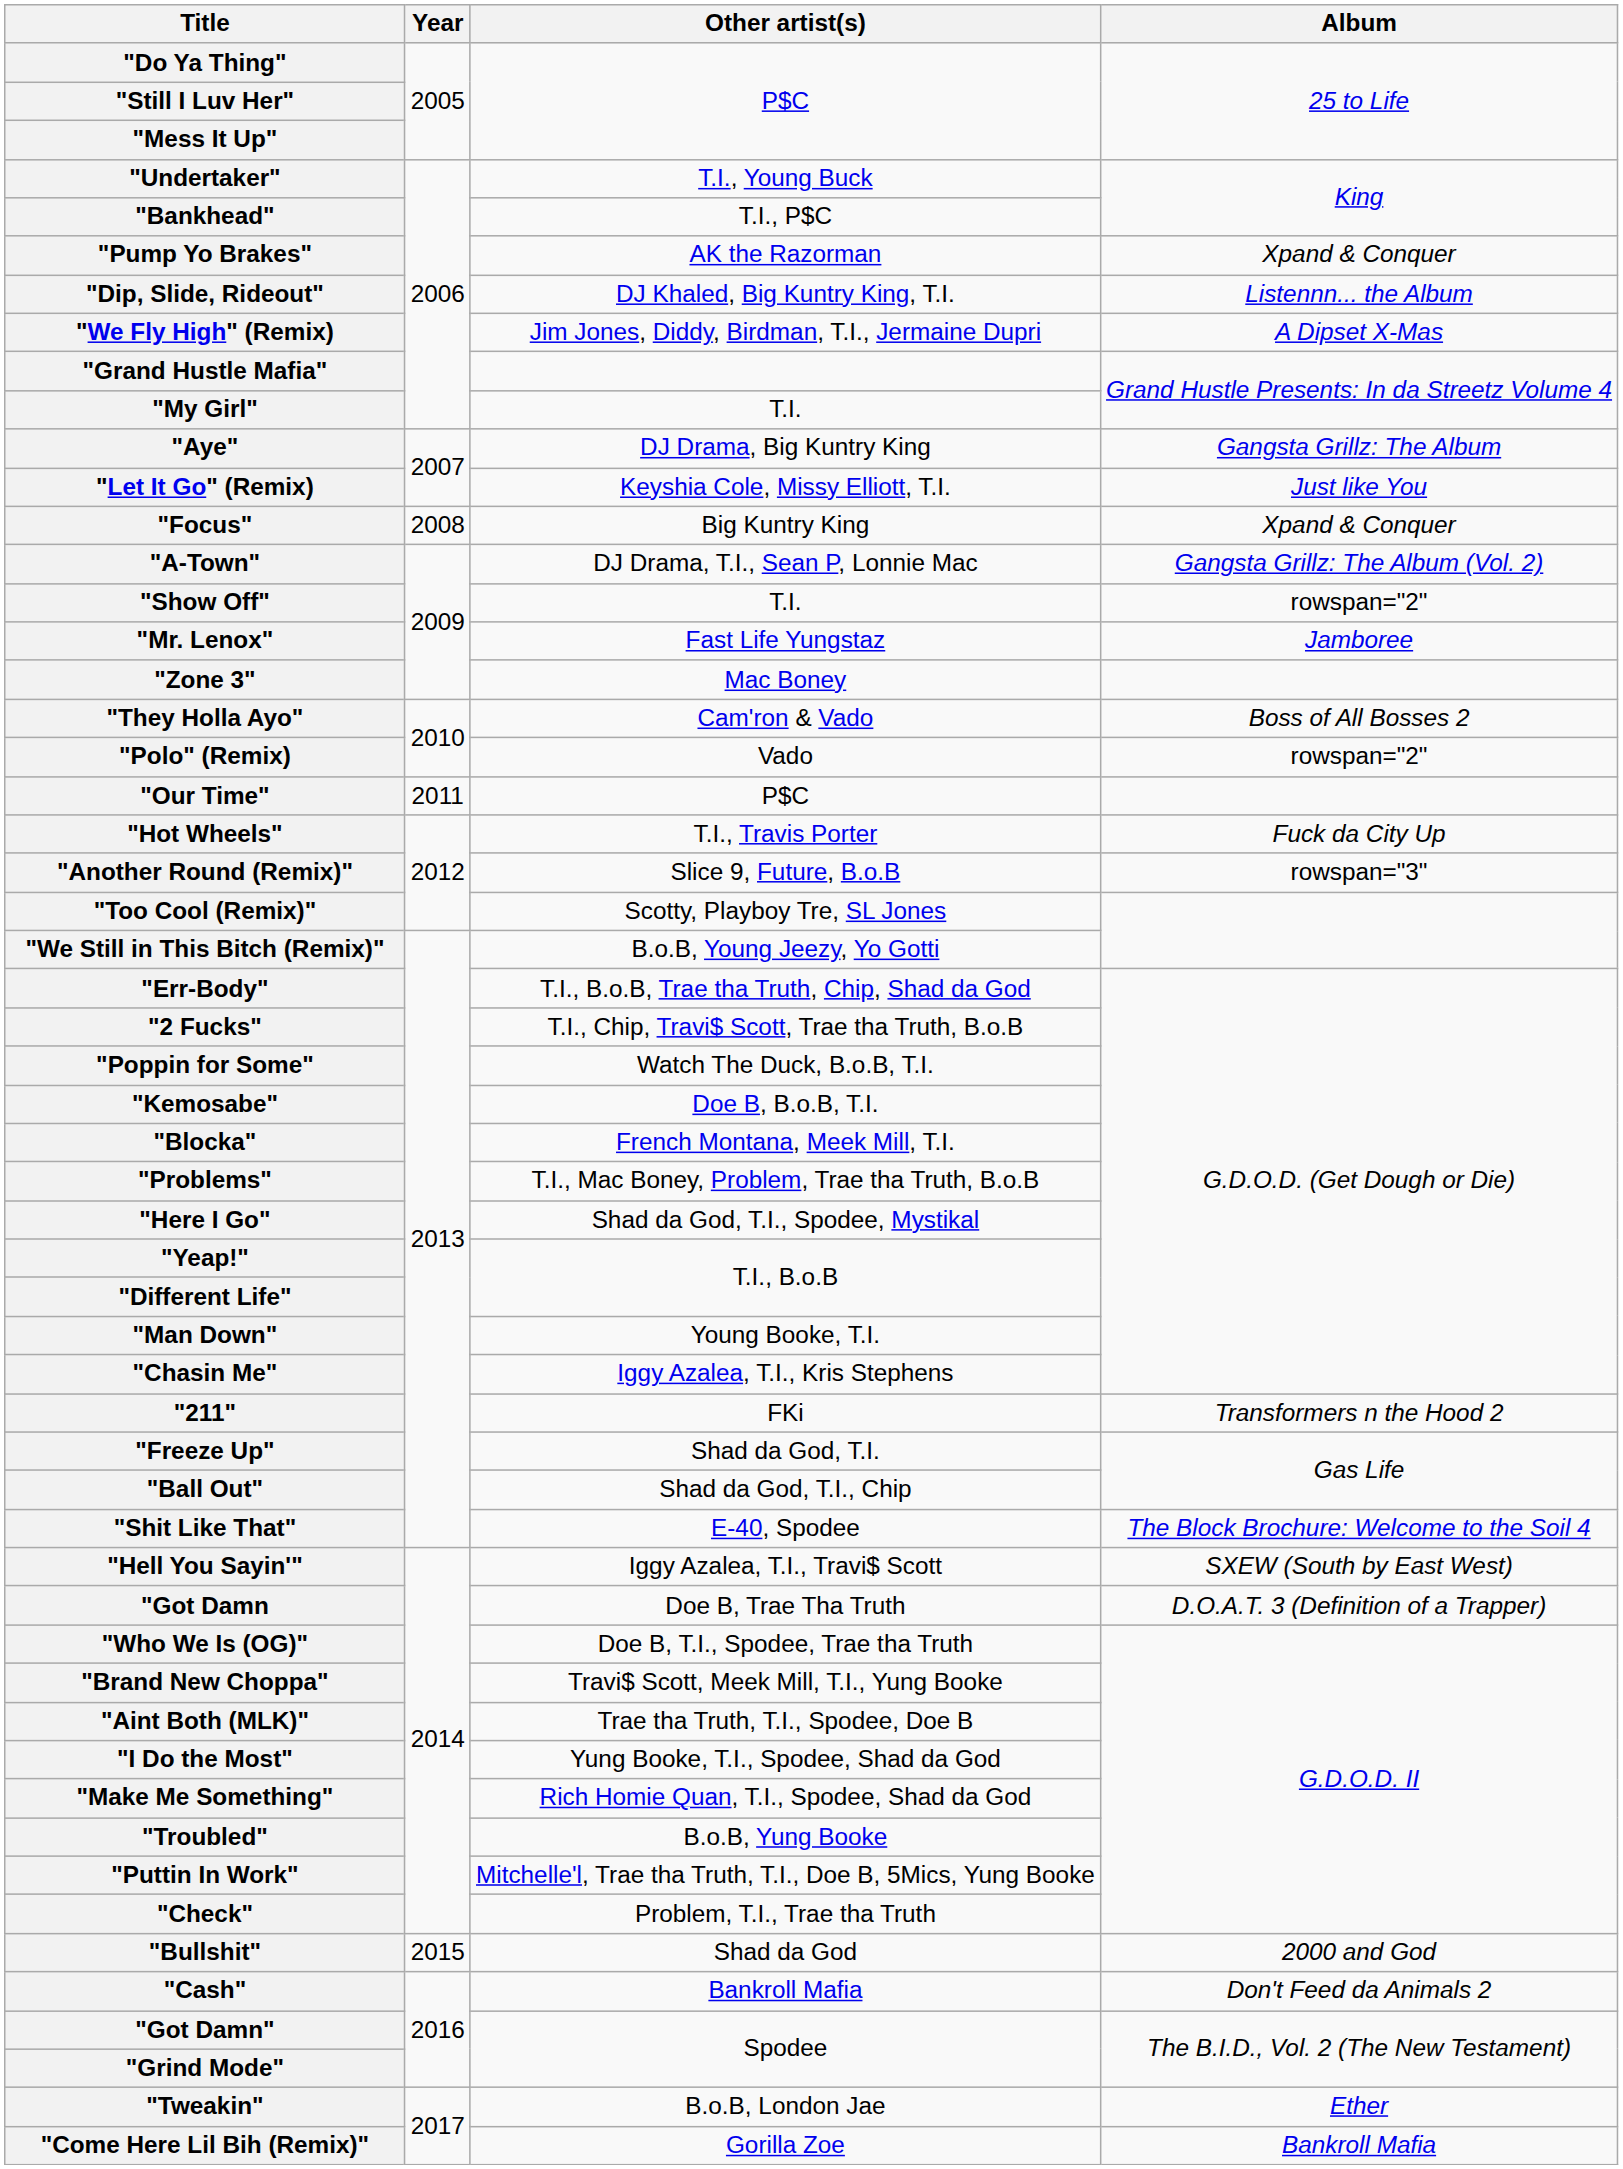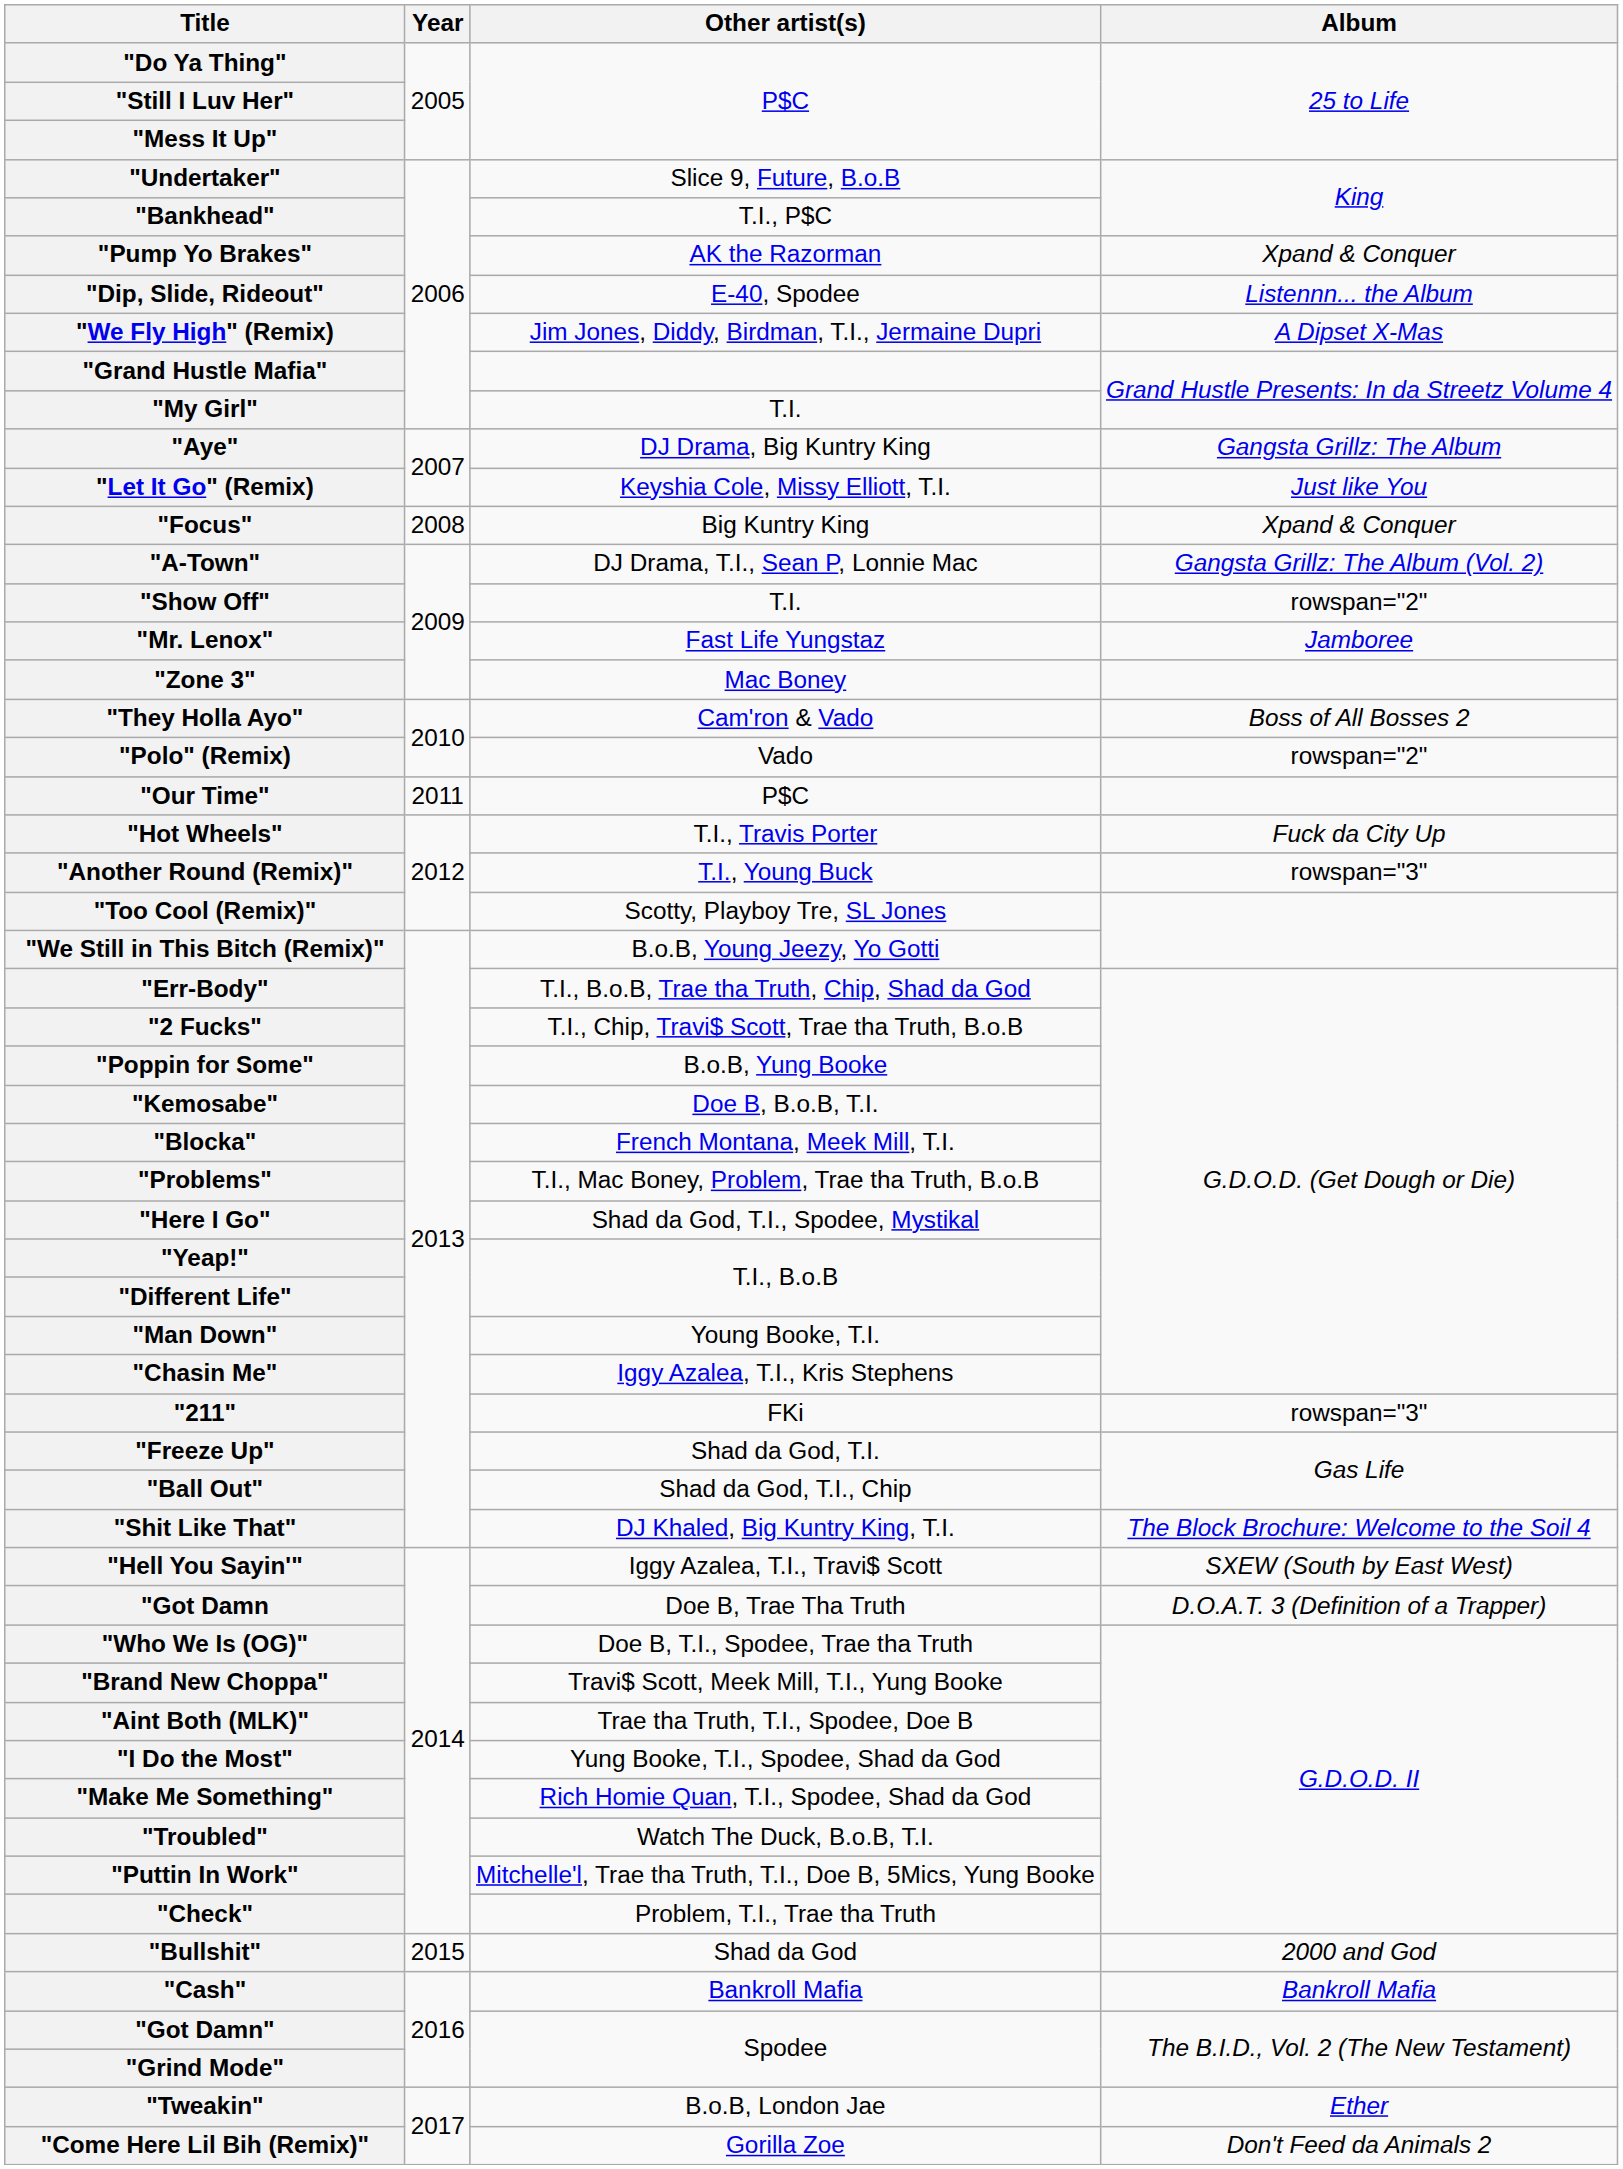(785, 178) T.I., Young Buck -> (785, 178) Slice 9, Future, B.o.B
(785, 293) DJ Khaled, Big Kuntry King, T.I. -> (785, 293) E-40, Spodee
(785, 872) Slice 9, Future, B.o.B -> (785, 872) T.I., Young Buck
(785, 1065) Watch The Duck, B.o.B, T.I. -> (785, 1065) B.o.B, Yung Booke
(1359, 1412) Transformers n the Hood 2 -> (1359, 1412) rowspan="3"
(785, 1528) E-40, Spodee -> (785, 1528) DJ Khaled, Big Kuntry King, T.I.
(785, 1836) B.o.B, Yung Booke -> (785, 1836) Watch The Duck, B.o.B, T.I.
(1359, 1990) Don't Feed da Animals 2 -> (1359, 1990) Bankroll Mafia
(1359, 2145) Bankroll Mafia -> (1359, 2145) Don't Feed da Animals 2
